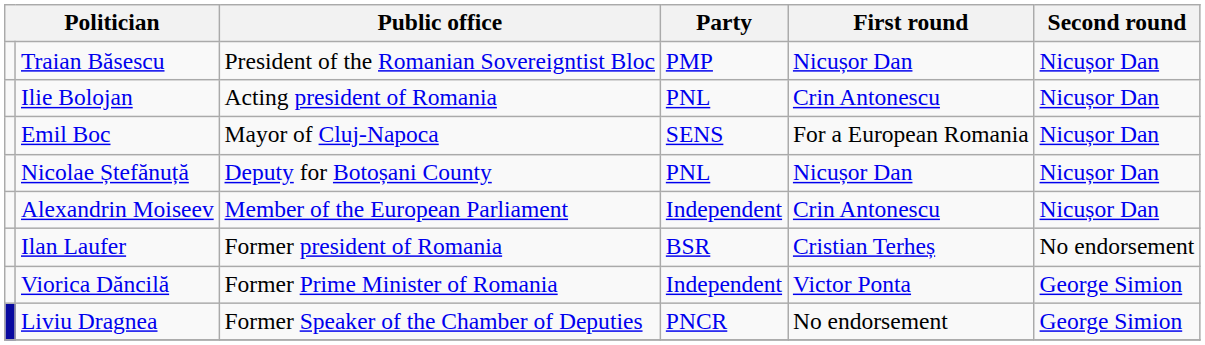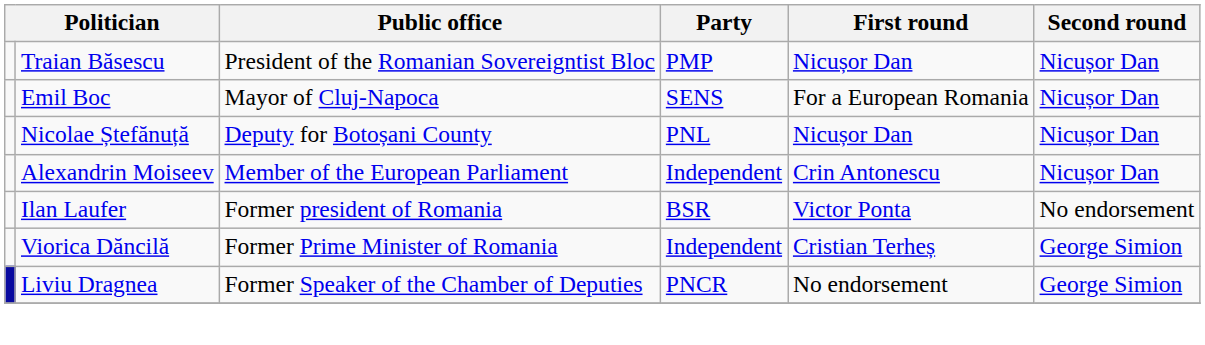- row: (77, 97)
(864, 246) Cristian Terheș -> (852, 209) Victor Ponta
(852, 284) Victor Ponta -> (864, 246) Cristian Terheș
